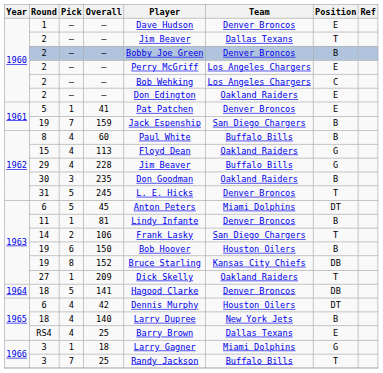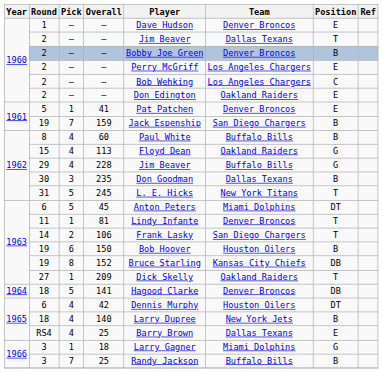(259, 179) Oakland Raiders -> (259, 179) Dallas Texans
(259, 193) Denver Broncos -> (259, 193) New York Titans
(336, 221) B -> (336, 221) T
(336, 361) T -> (336, 361) B
